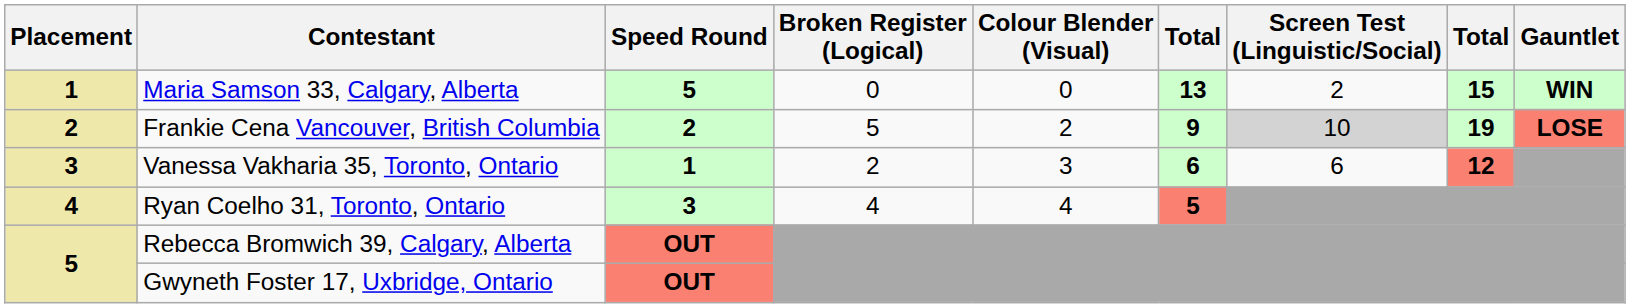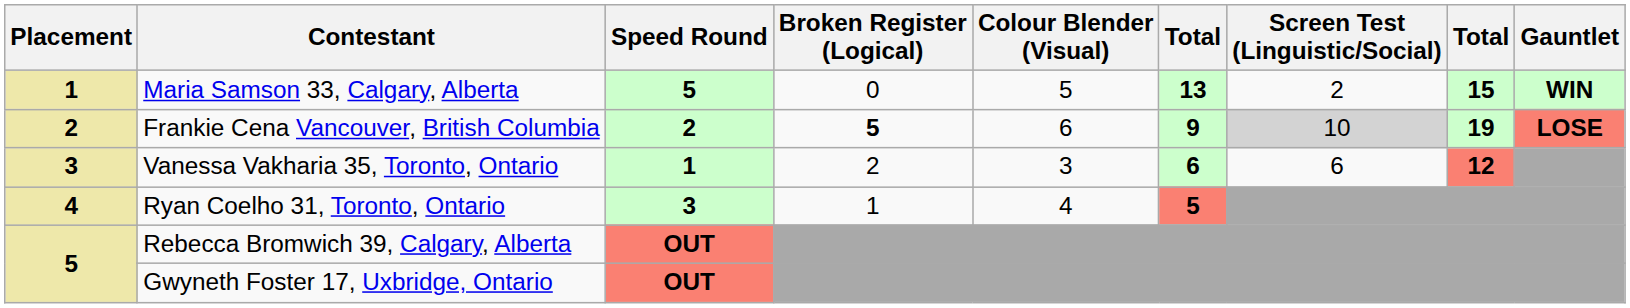(1066, 89) 0 -> (1066, 89) 5
(873, 128) normal -> (873, 128) bold
(1066, 128) 2 -> (1066, 128) 6
(873, 205) 4 -> (873, 205) 1
